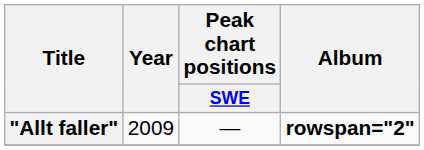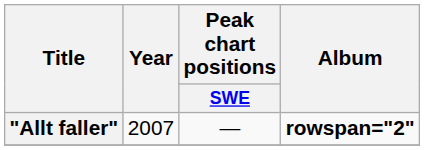(151, 128) 2009 -> (151, 128) 2007
